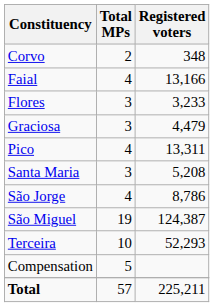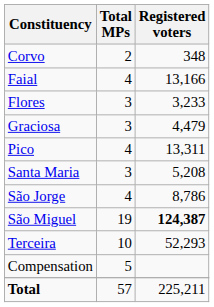(182, 219) normal -> (182, 219) bold
